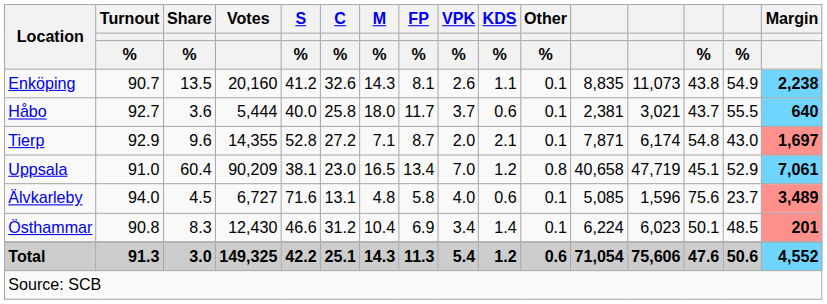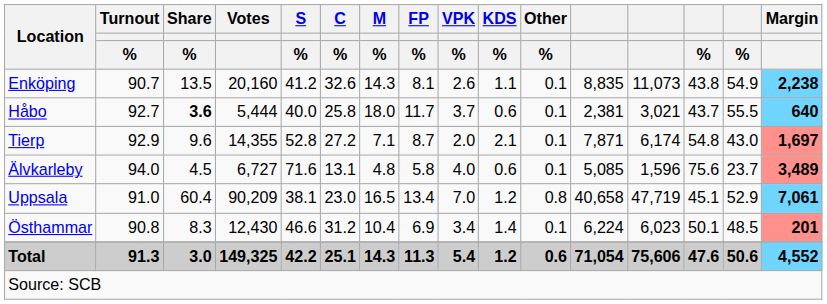(200, 112) normal -> (200, 112) bold
rows swapped: (38, 169) <-> (45, 198)
